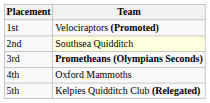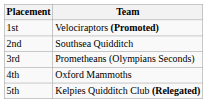(94, 43) lightyellow background -> (94, 43) no background
(129, 59) bold -> (125, 59) normal
